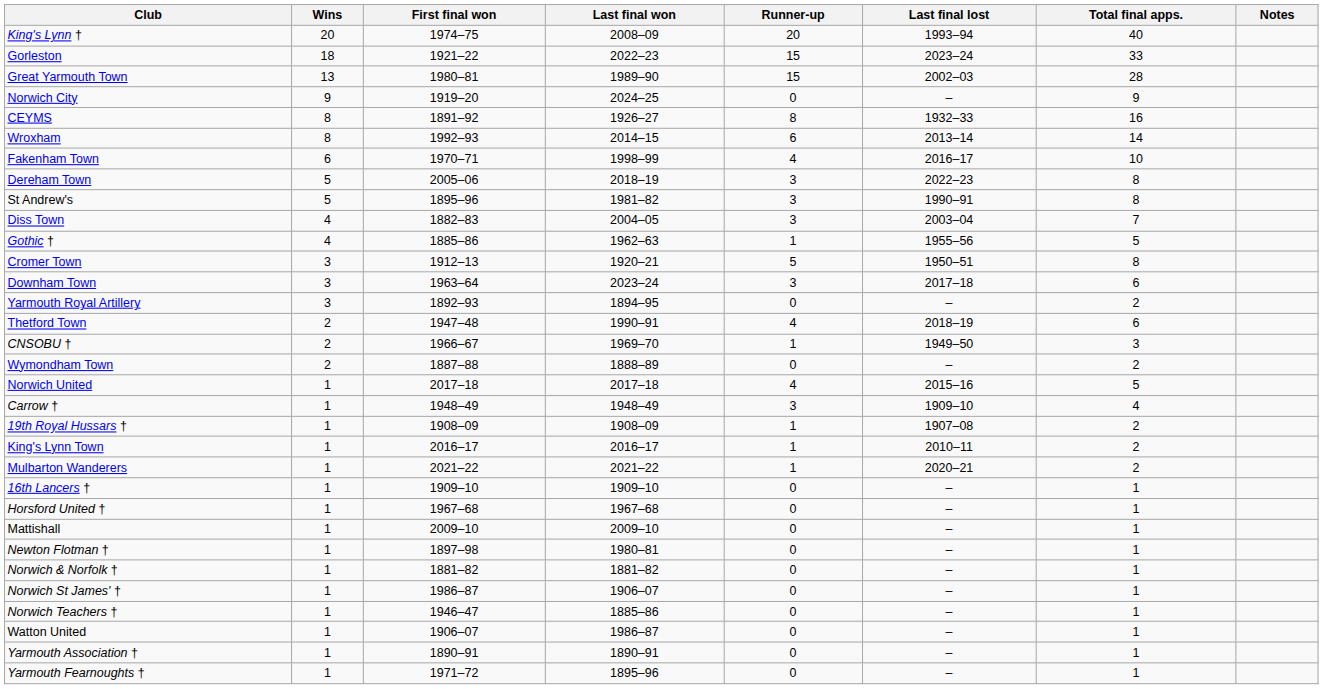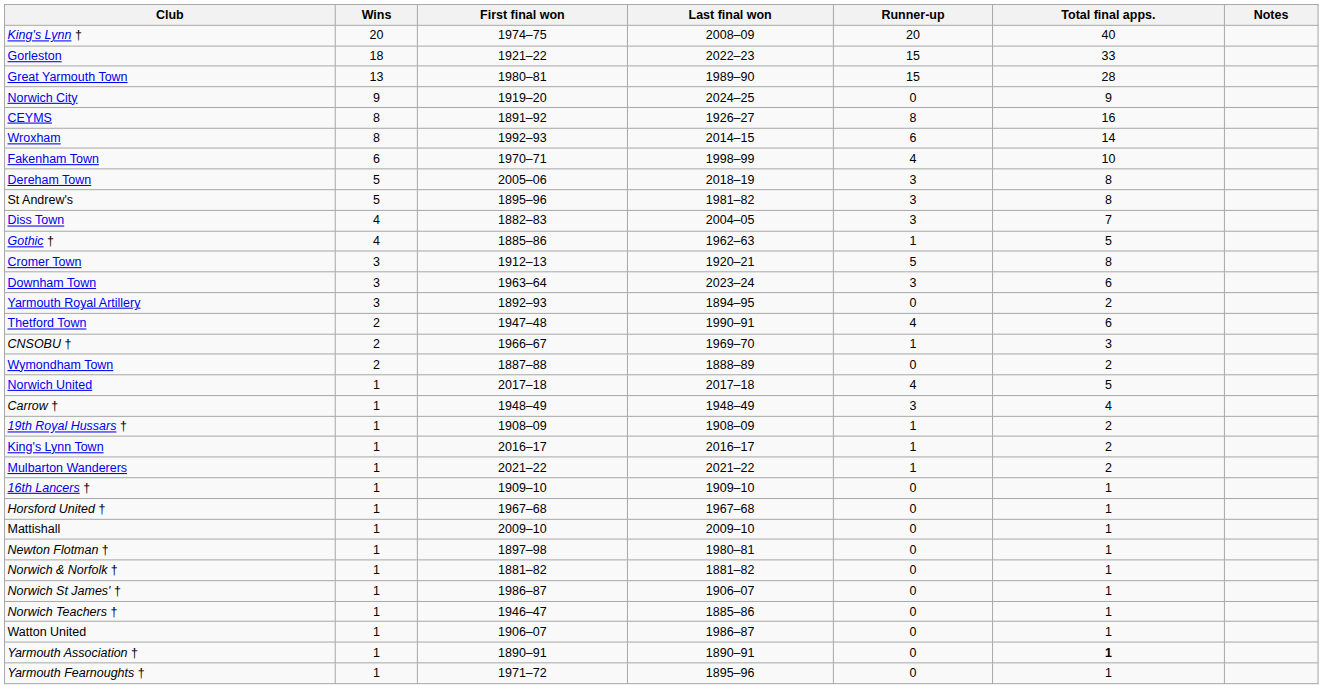- column: (949, 15)
(1136, 653) normal -> (1108, 653) bold
